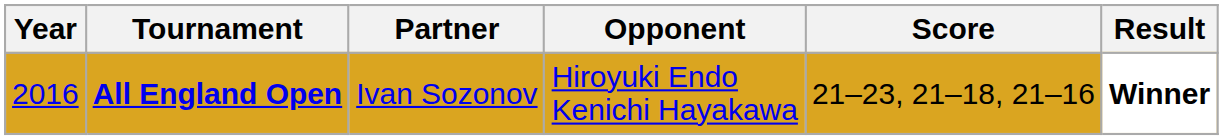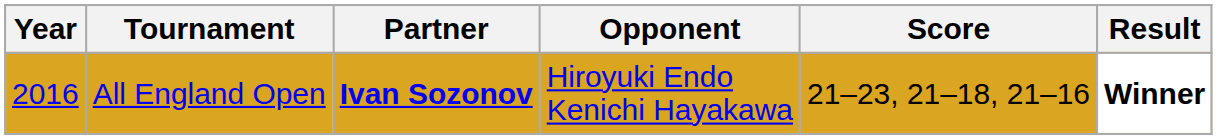(217, 93) bold -> (209, 93) normal
(447, 93) normal -> (436, 93) bold
